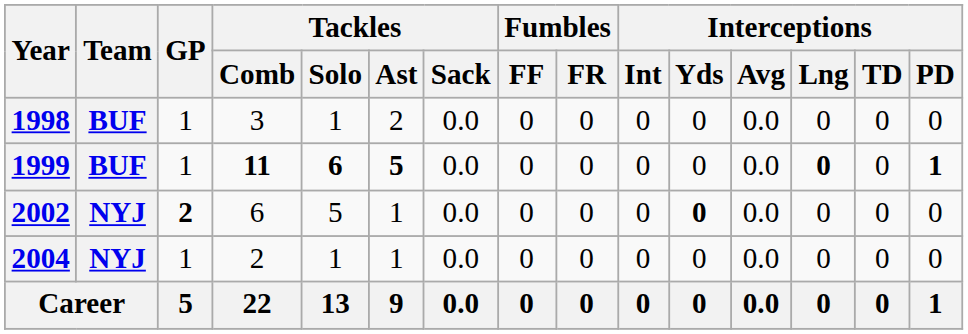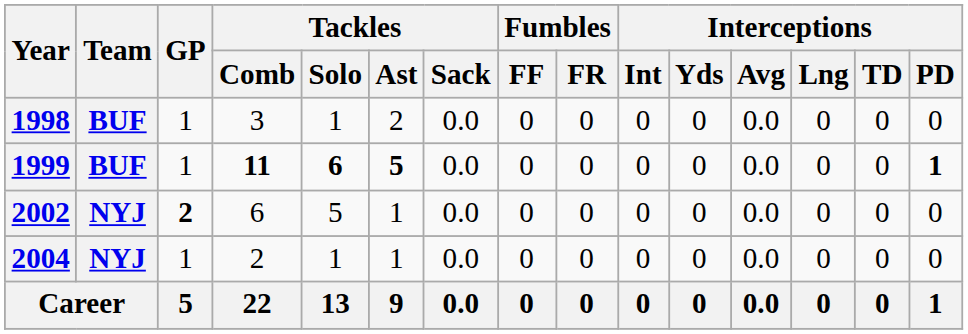(824, 166) bold -> (824, 166) normal
(699, 212) bold -> (699, 212) normal
